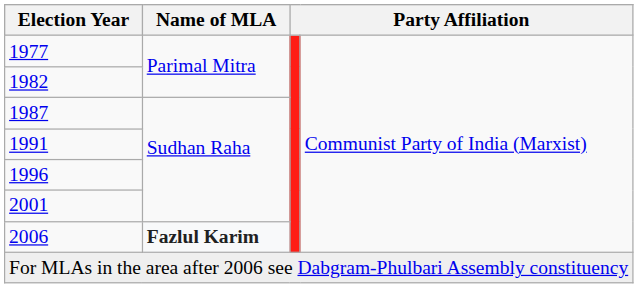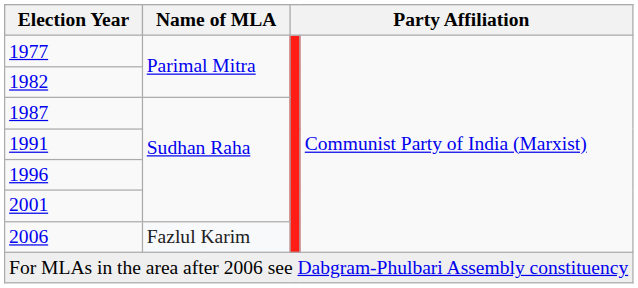(203, 236) bold -> (199, 236) normal
